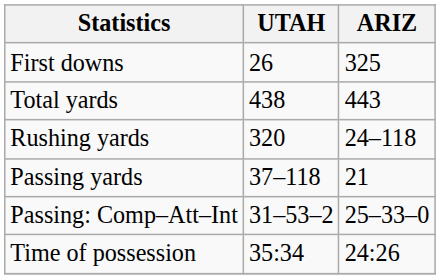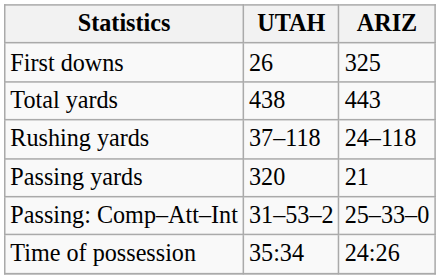(267, 138) 320 -> (285, 138) 37–118
(285, 177) 37–118 -> (267, 177) 320
